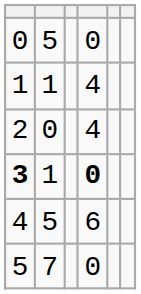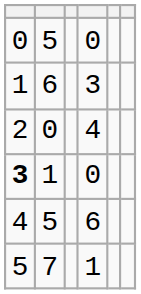(50, 86) 1 -> (50, 86) 6
(93, 86) 4 -> (93, 86) 3
(93, 176) bold -> (93, 176) normal
(93, 266) 0 -> (93, 266) 1
